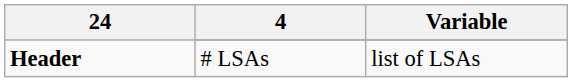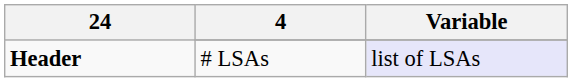(426, 58) no background -> (426, 58) lavender background
